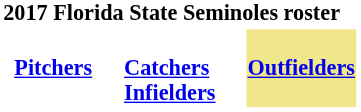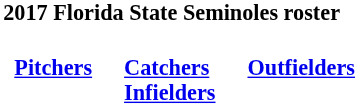(301, 68) khaki background -> (301, 68) no background
